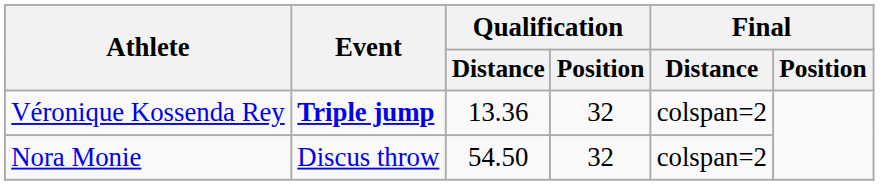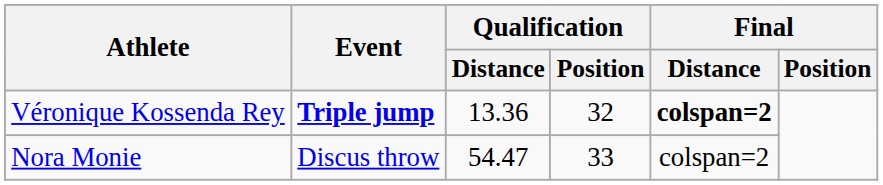(712, 112) normal -> (714, 112) bold
(498, 157) 54.50 -> (498, 157) 54.47
(601, 157) 32 -> (601, 157) 33
